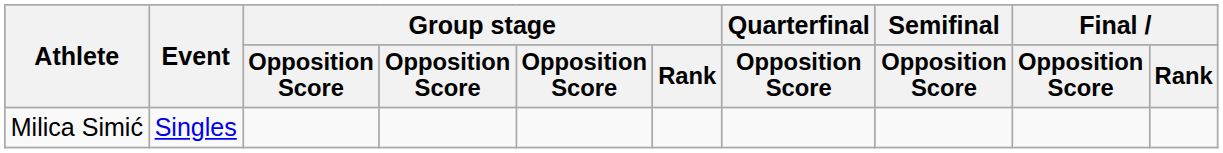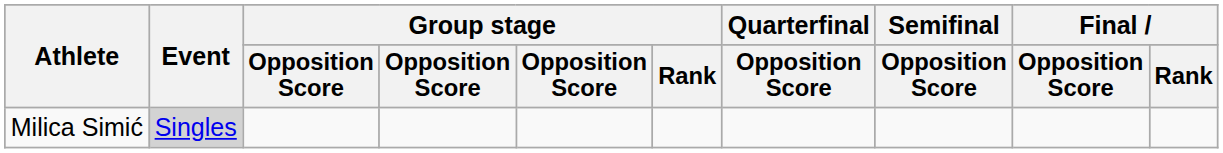(196, 128) no background -> (196, 128) lightgrey background
